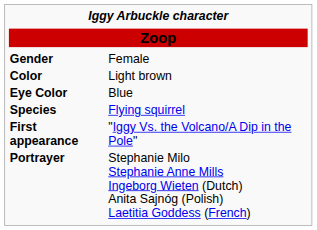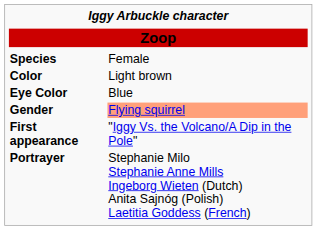(31, 59) Gender -> (33, 59) Species
(33, 110) Species -> (31, 110) Gender
(147, 110) no background -> (147, 110) lightsalmon background
